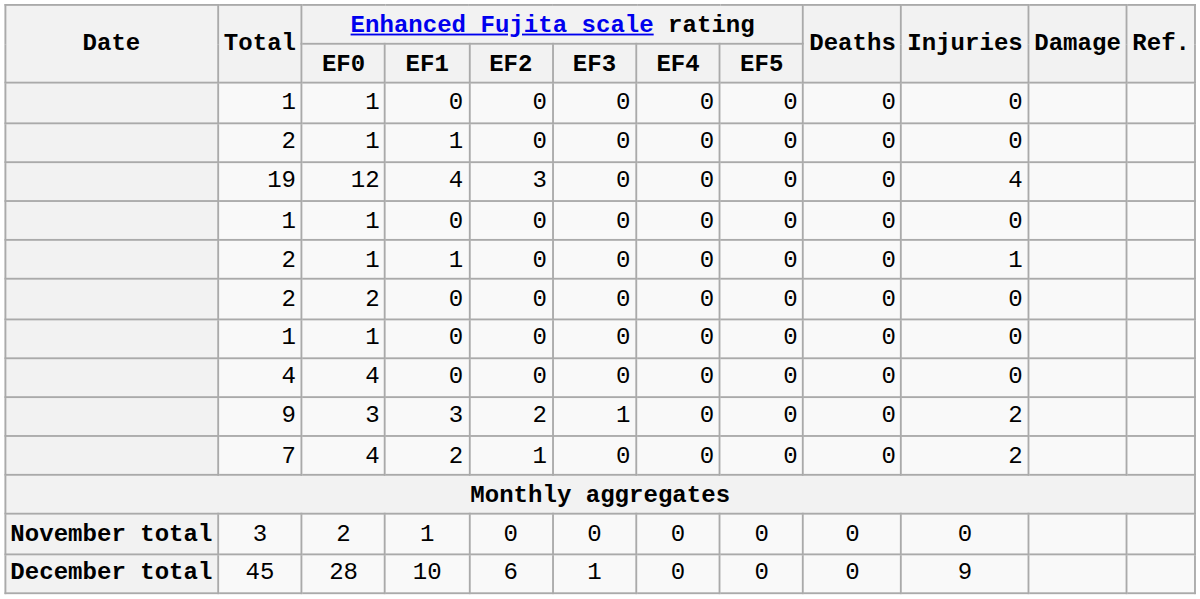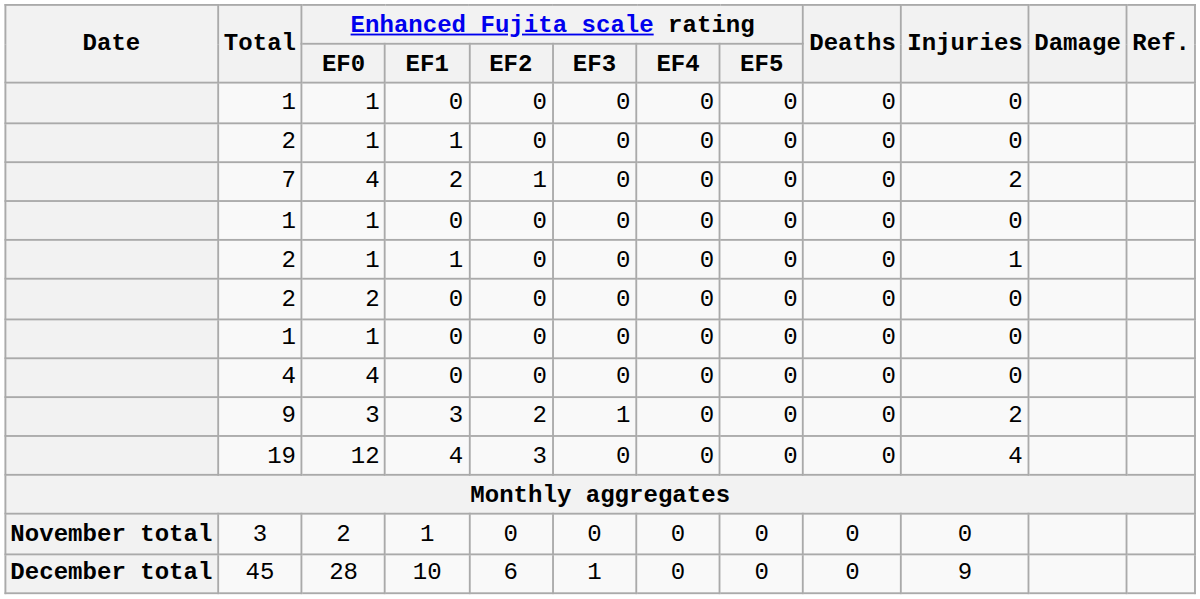rows swapped: (289, 456) <-> (282, 181)
